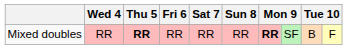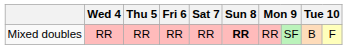(142, 34) bold -> (142, 34) normal
(241, 34) normal -> (241, 34) bold
(270, 34) bold -> (270, 34) normal
